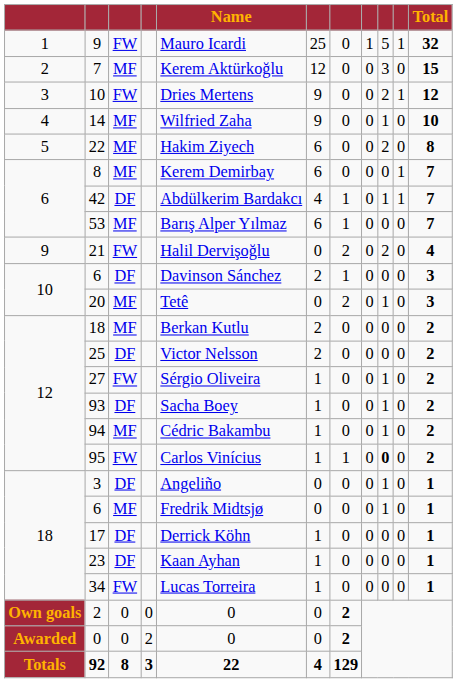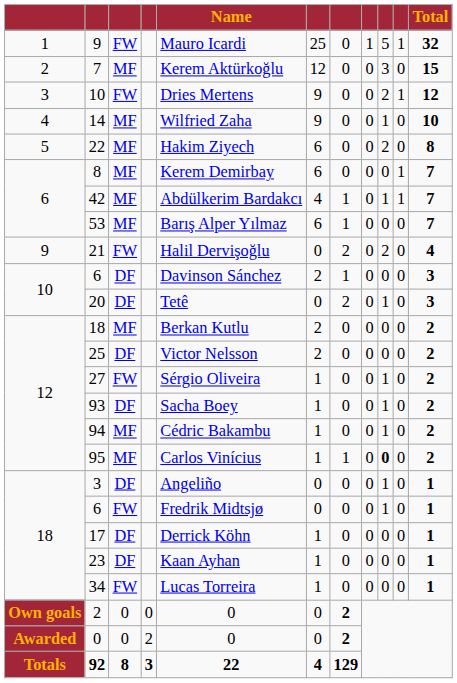(125, 198) DF -> (125, 198) MF
(125, 302) MF -> (125, 302) DF
(125, 457) FW -> (125, 457) MF
(125, 509) MF -> (125, 509) FW
